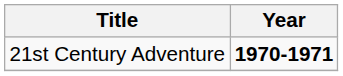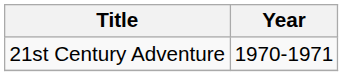(284, 53) bold -> (284, 53) normal
